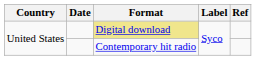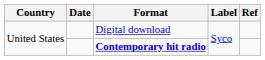(133, 30) khaki background -> (133, 30) no background
(146, 47) normal -> (151, 47) bold
